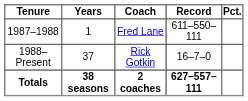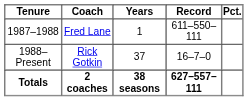columns swapped: (140, 11) <-> (88, 11)
